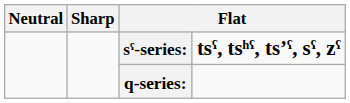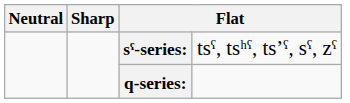(269, 48) bold -> (267, 48) normal
